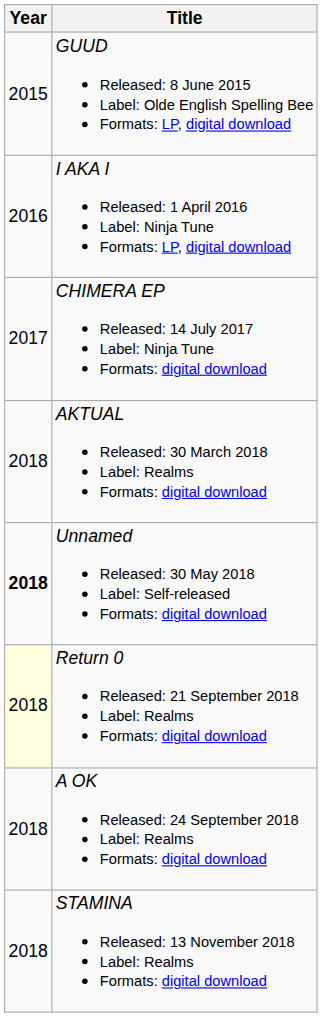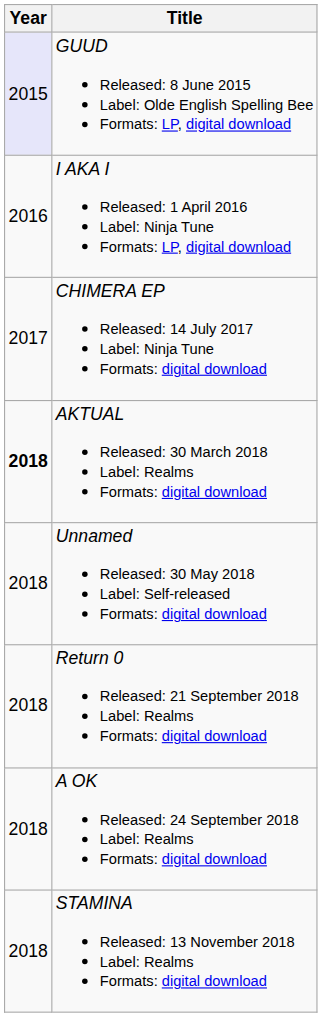(28, 93) no background -> (28, 93) lavender background
(28, 461) normal -> (28, 461) bold
(28, 583) bold -> (28, 583) normal
(28, 706) lightyellow background -> (28, 706) no background
